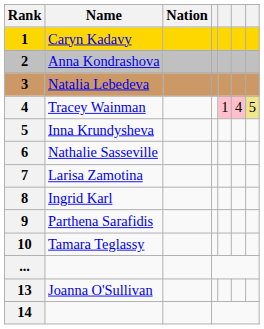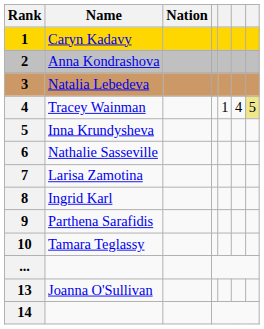(225, 107) pink background -> (225, 107) no background
(239, 107) pink background -> (239, 107) no background
